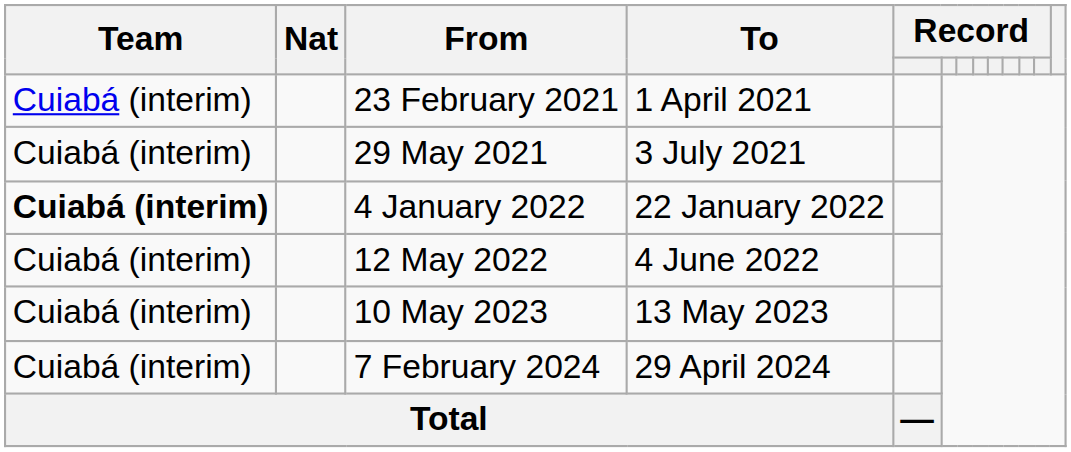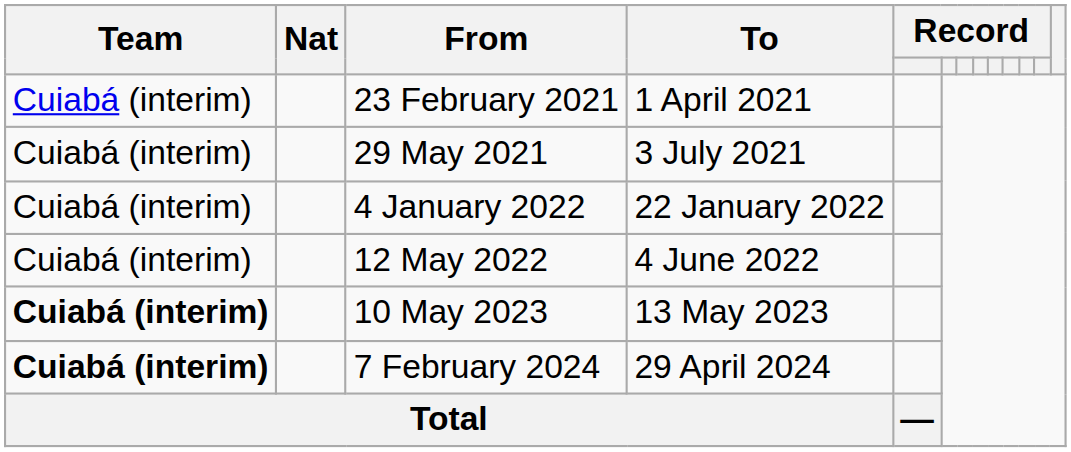(141, 206) bold -> (132, 206) normal
(132, 313) normal -> (141, 313) bold
(132, 366) normal -> (141, 366) bold
